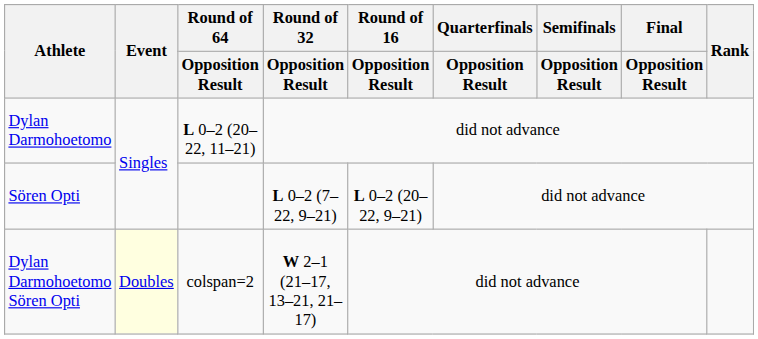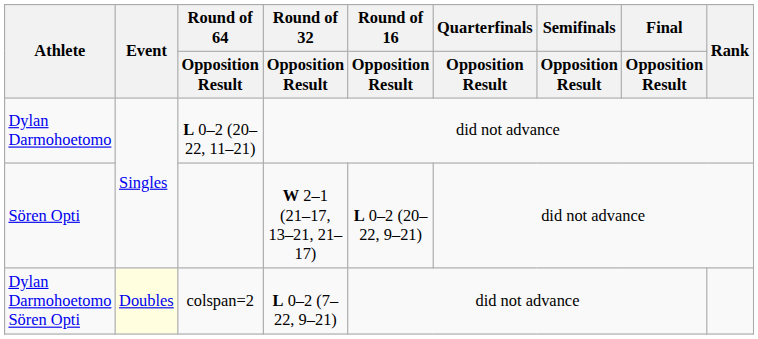(305, 206) L 0–2 (7–22, 9–21) -> (305, 225) W 2–1 (21–17, 13–21, 21–17)
(305, 291) W 2–1 (21–17, 13–21, 21–17) -> (305, 310) L 0–2 (7–22, 9–21)
